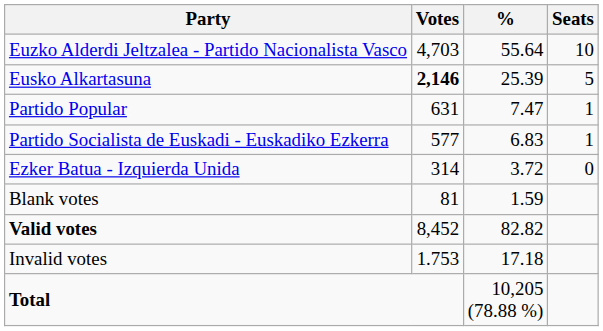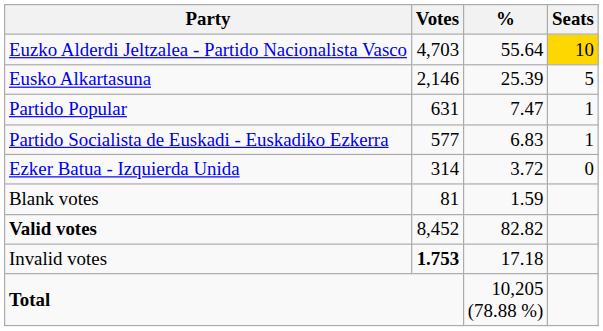(585, 49) no background -> (585, 49) gold background
(438, 79) bold -> (438, 79) normal
(438, 259) normal -> (438, 259) bold
